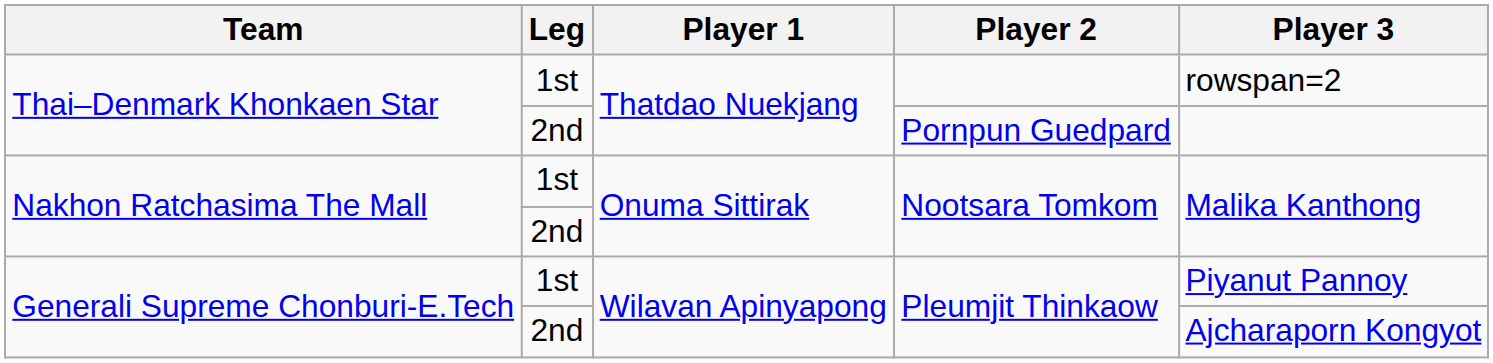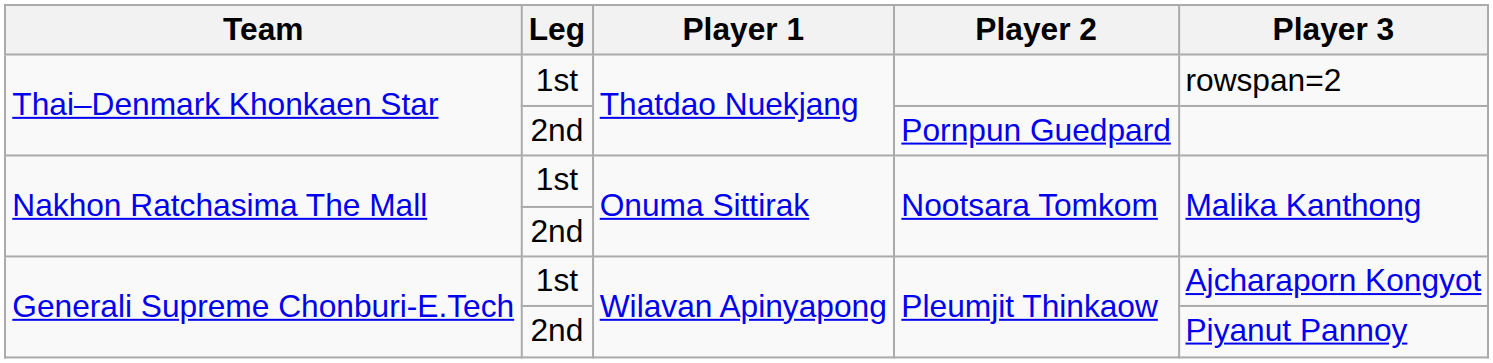(1296, 280) Piyanut Pannoy -> (1333, 280) Ajcharaporn Kongyot
(1333, 331) Ajcharaporn Kongyot -> (1296, 331) Piyanut Pannoy
